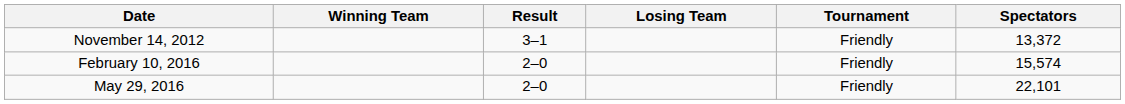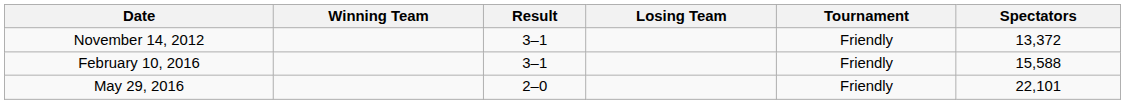(535, 63) 2–0 -> (535, 63) 3–1
(1038, 63) 15,574 -> (1038, 63) 15,588
